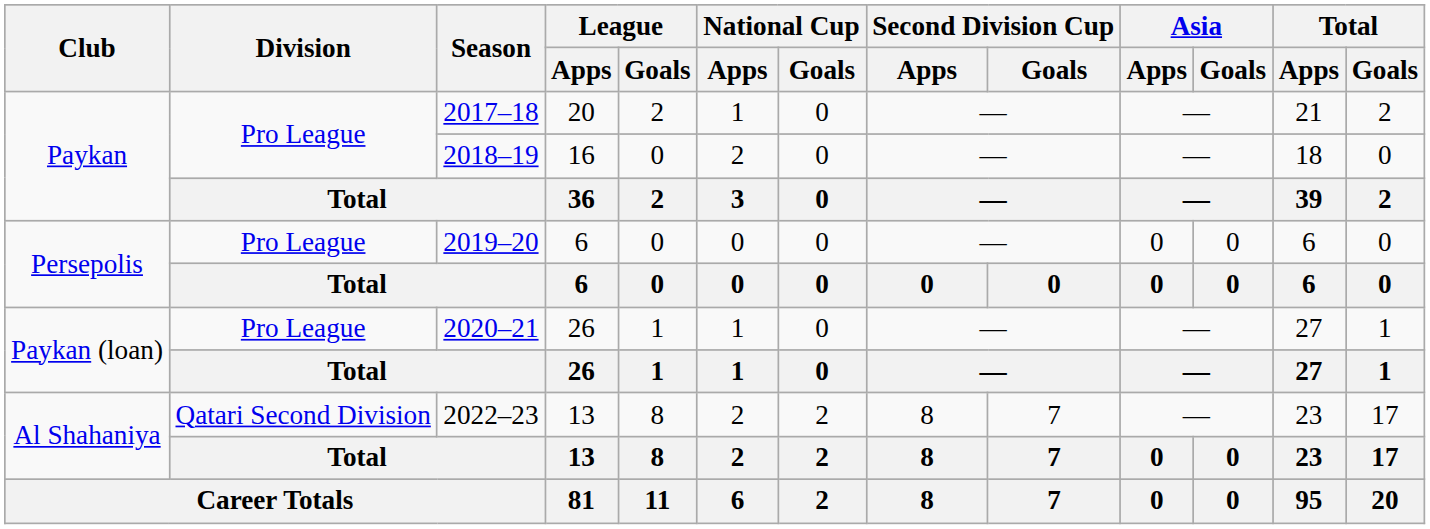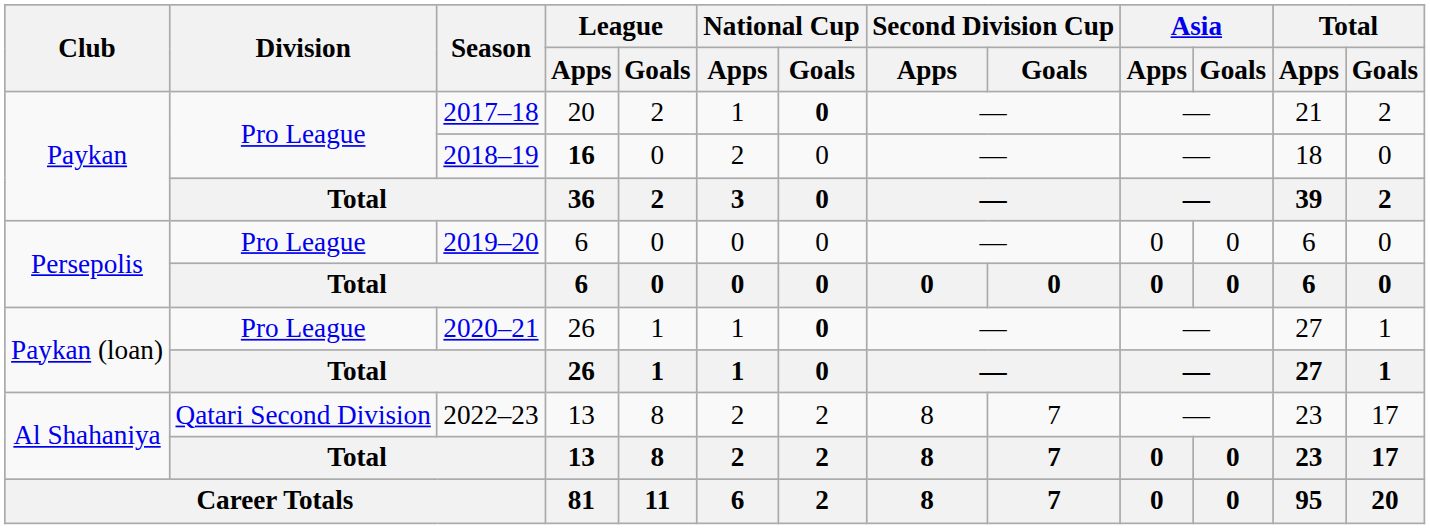(822, 112) normal -> (822, 112) bold
(581, 155) normal -> (581, 155) bold
(822, 328) normal -> (822, 328) bold
